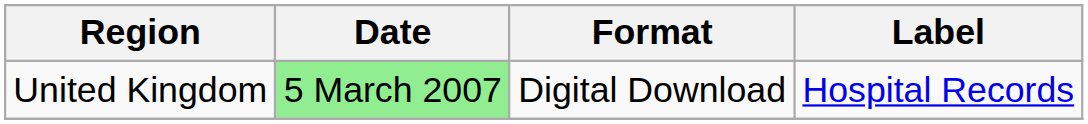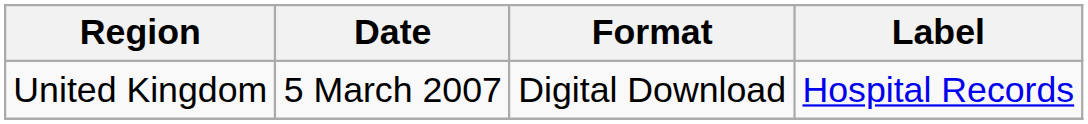(393, 89) lightgreen background -> (393, 89) no background
